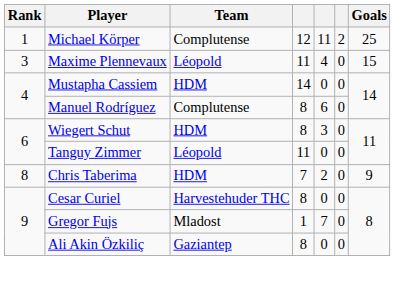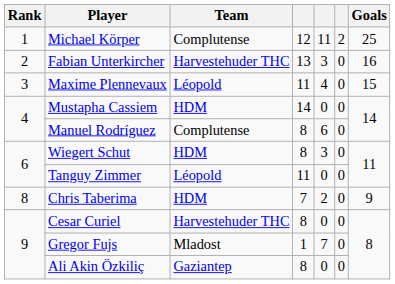+ row: (106, 61)
